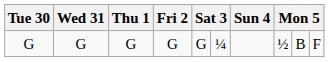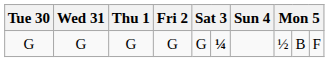(221, 43) normal -> (221, 43) bold
